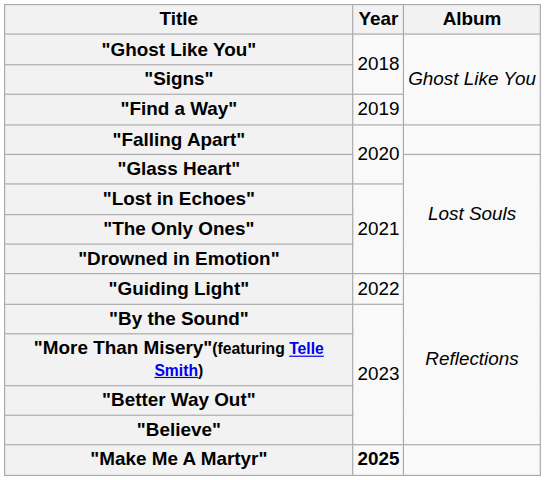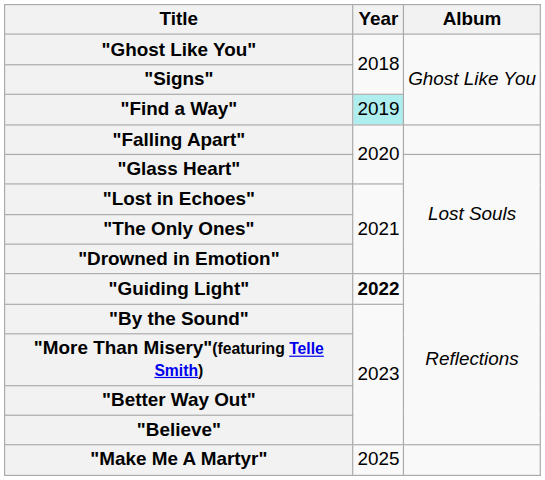(378, 109) no background -> (378, 109) paleturquoise background
(378, 288) normal -> (378, 288) bold
(378, 459) bold -> (378, 459) normal
